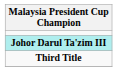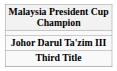(59, 43) paleturquoise background -> (59, 43) no background
